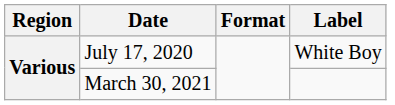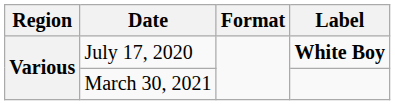(338, 52) normal -> (340, 52) bold
